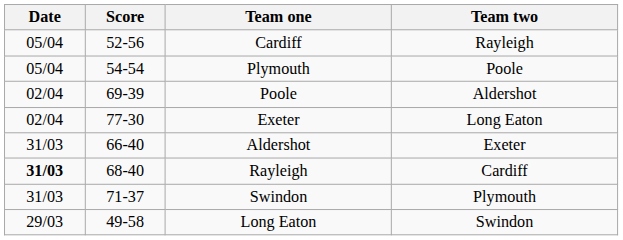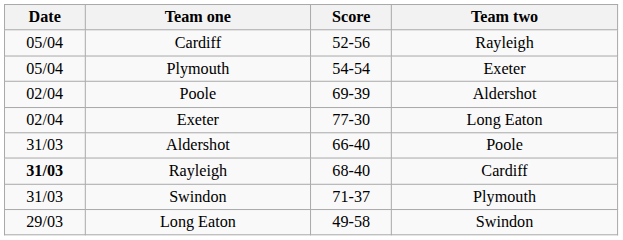columns swapped: (278, 17) <-> (125, 17)
(505, 68) Poole -> (505, 68) Exeter
(505, 145) Exeter -> (505, 145) Poole
